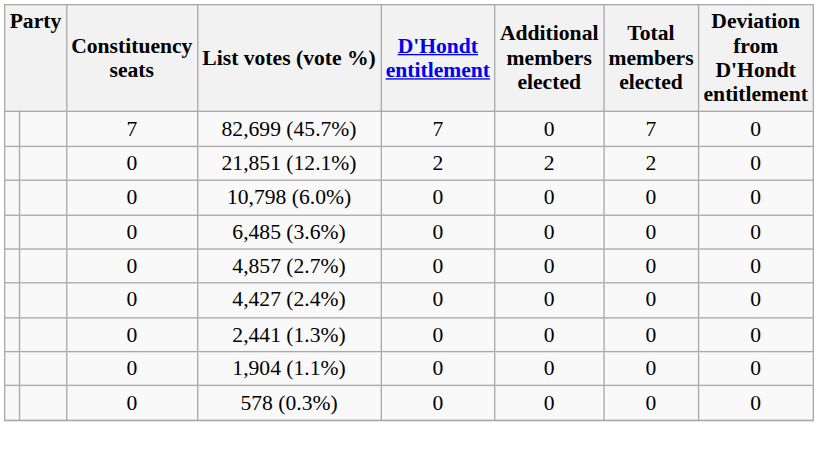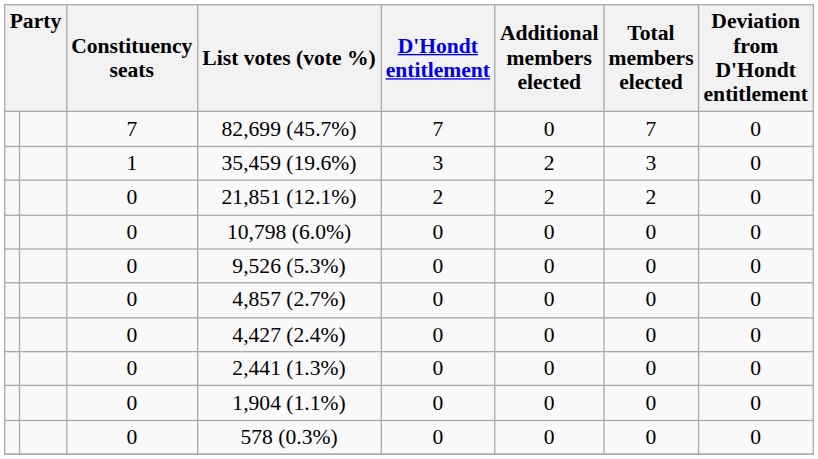+ row: (289, 163)
+ row: (289, 265)
- row: (289, 231)
